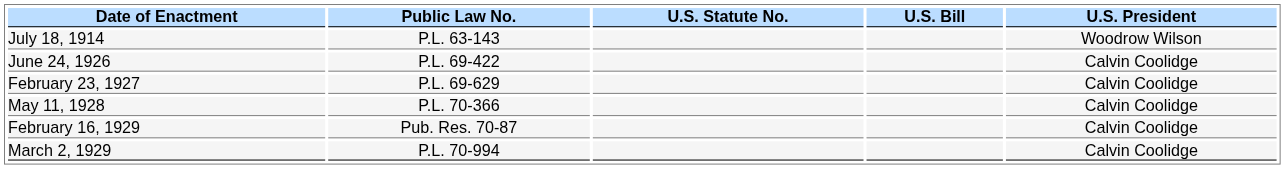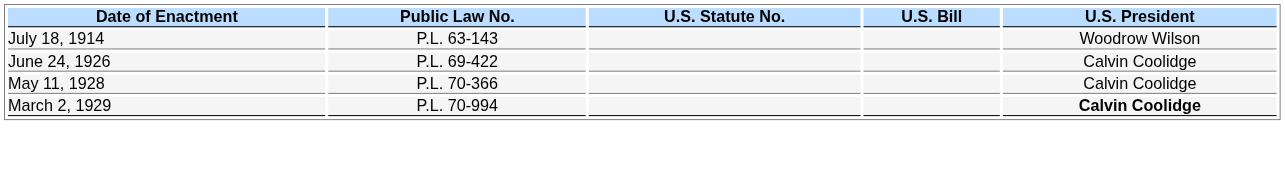- row: (74, 83)
- row: (74, 128)
(1141, 150) normal -> (1140, 106) bold
